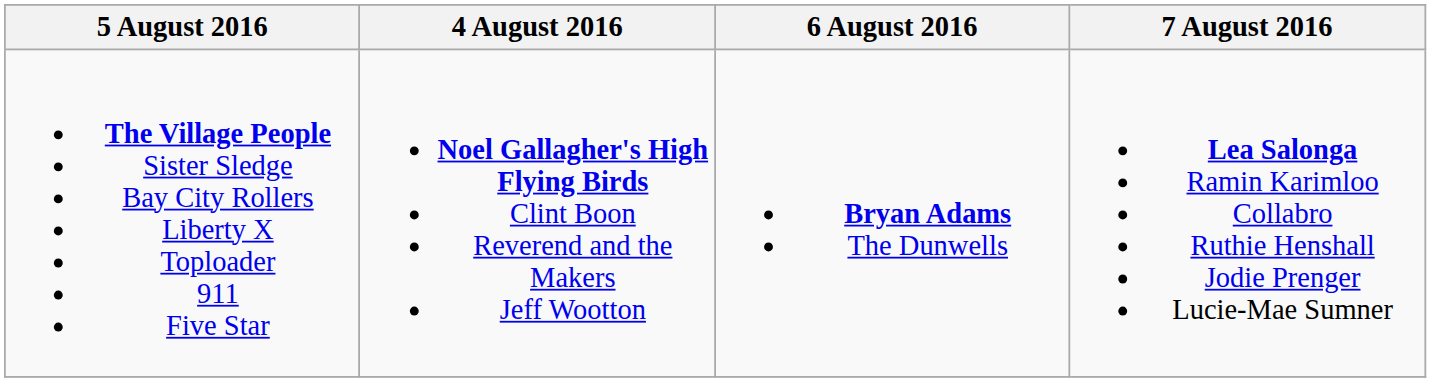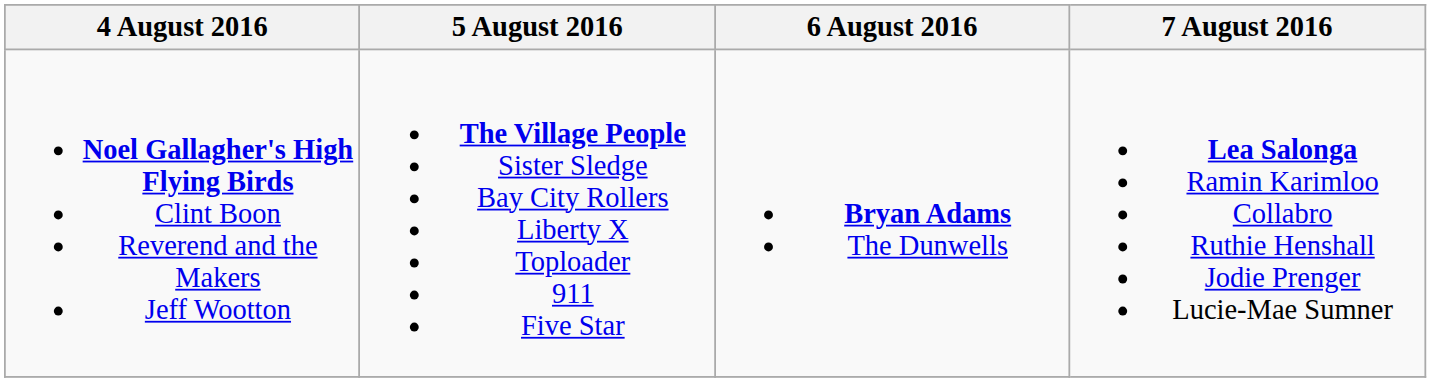columns swapped: (537, 27) <-> (182, 27)
